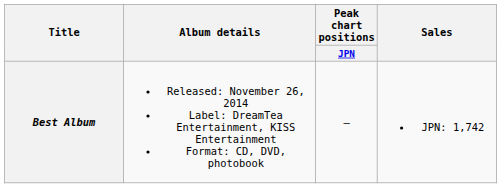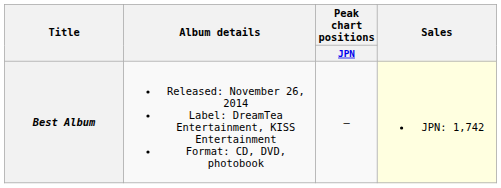(437, 128) no background -> (437, 128) lightyellow background
